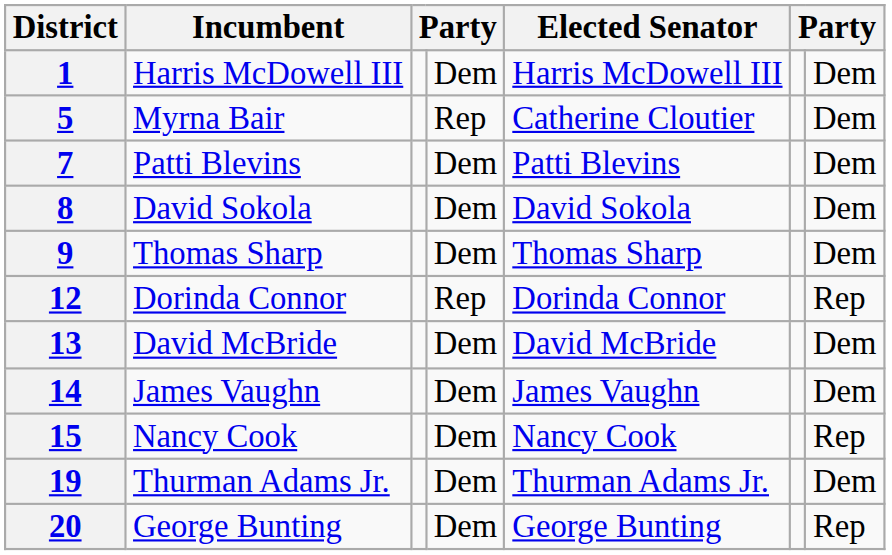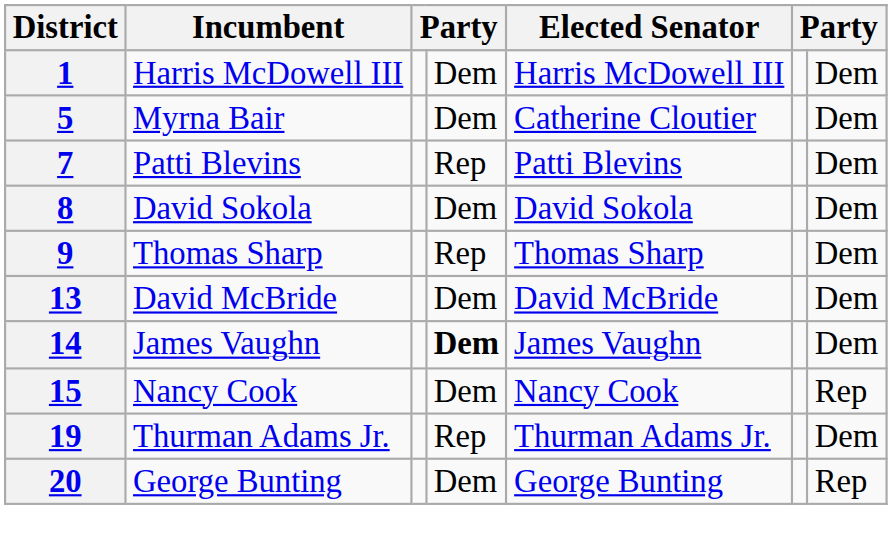(460, 117) Rep -> (465, 117) Dem
(465, 163) Dem -> (460, 163) Rep
(465, 253) Dem -> (460, 253) Rep
- row: (65, 299)
(465, 389) normal -> (466, 344) bold
(465, 480) Dem -> (460, 434) Rep
